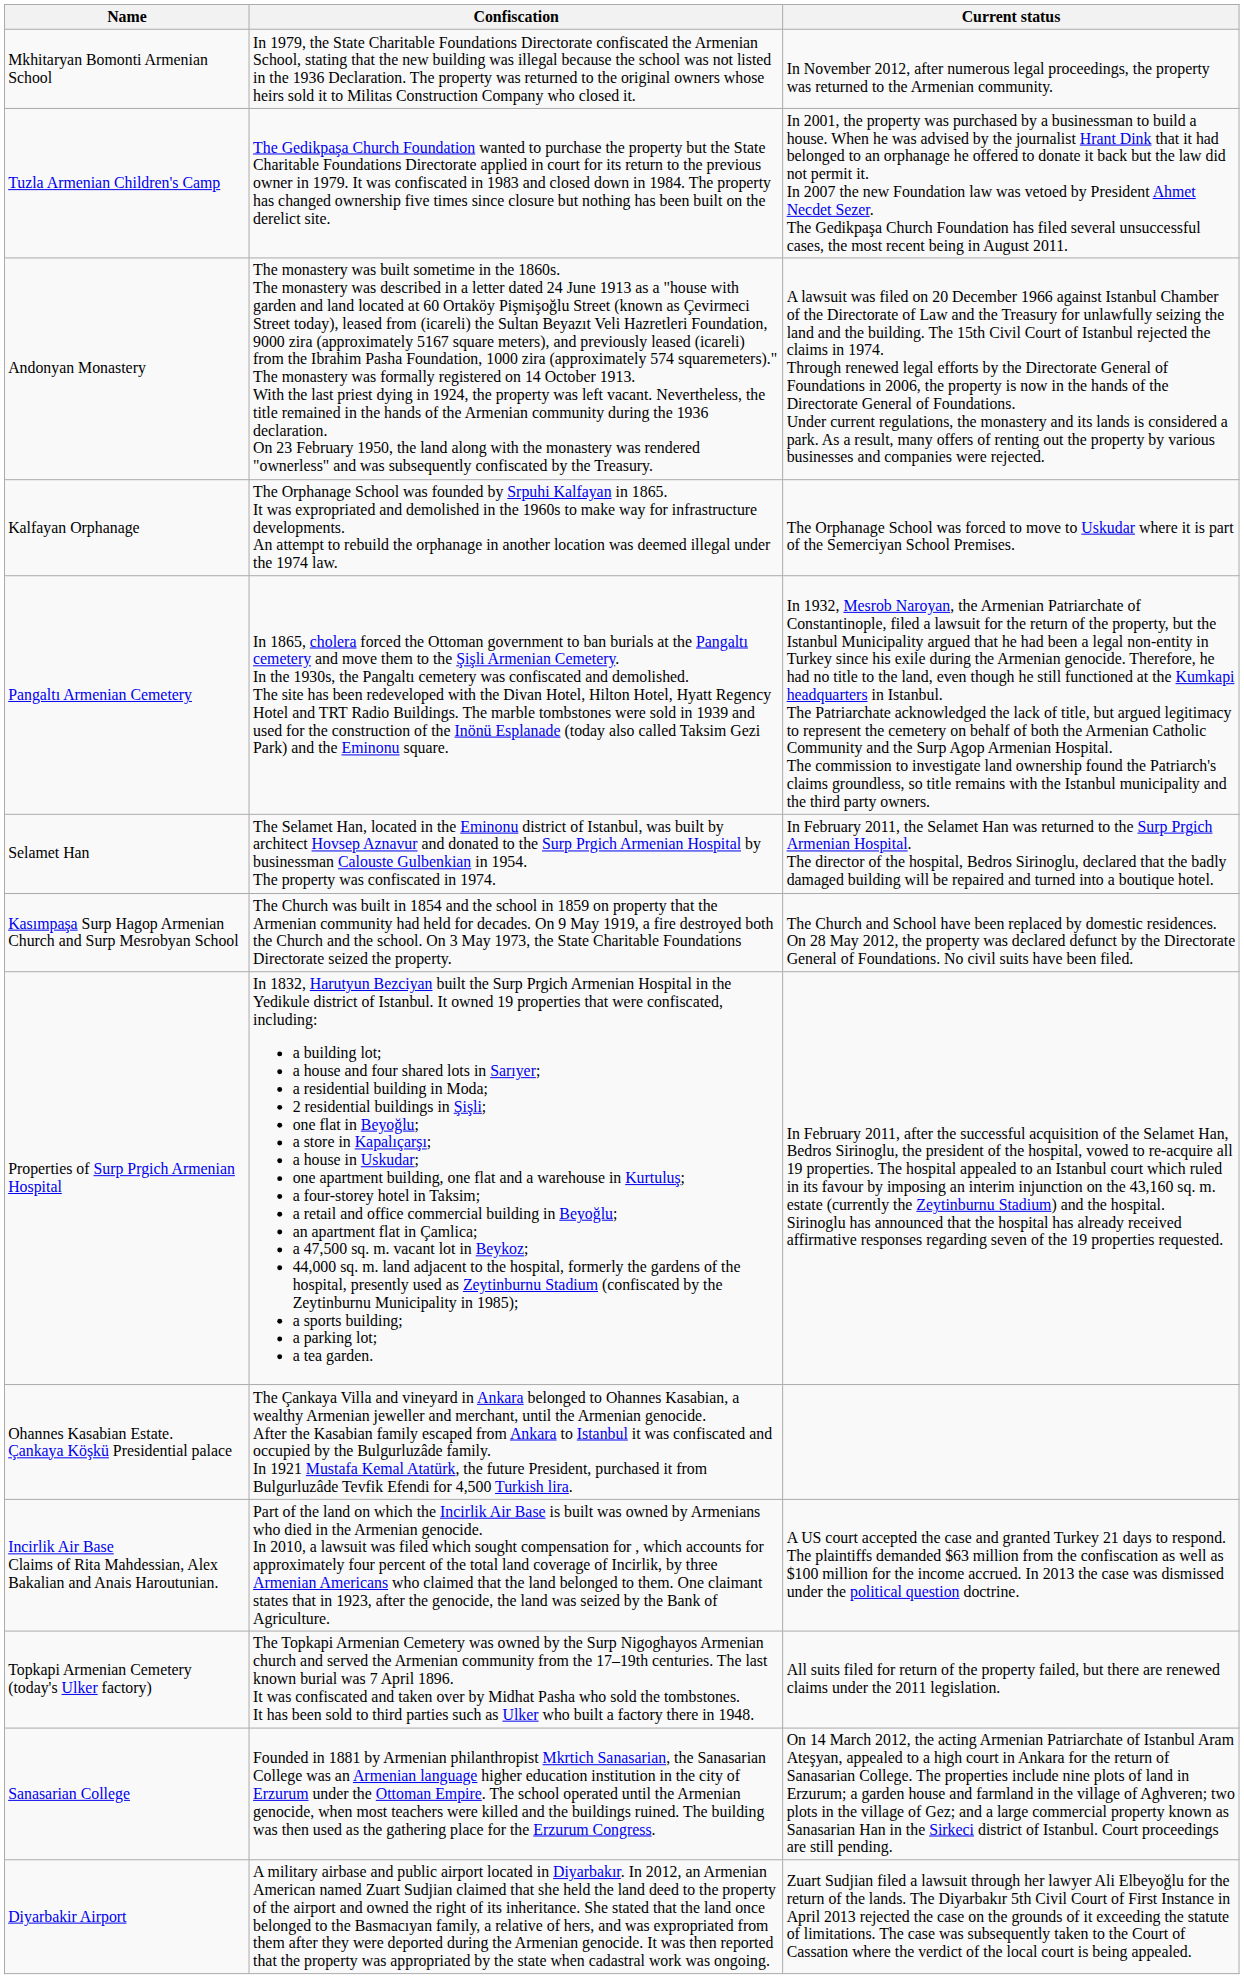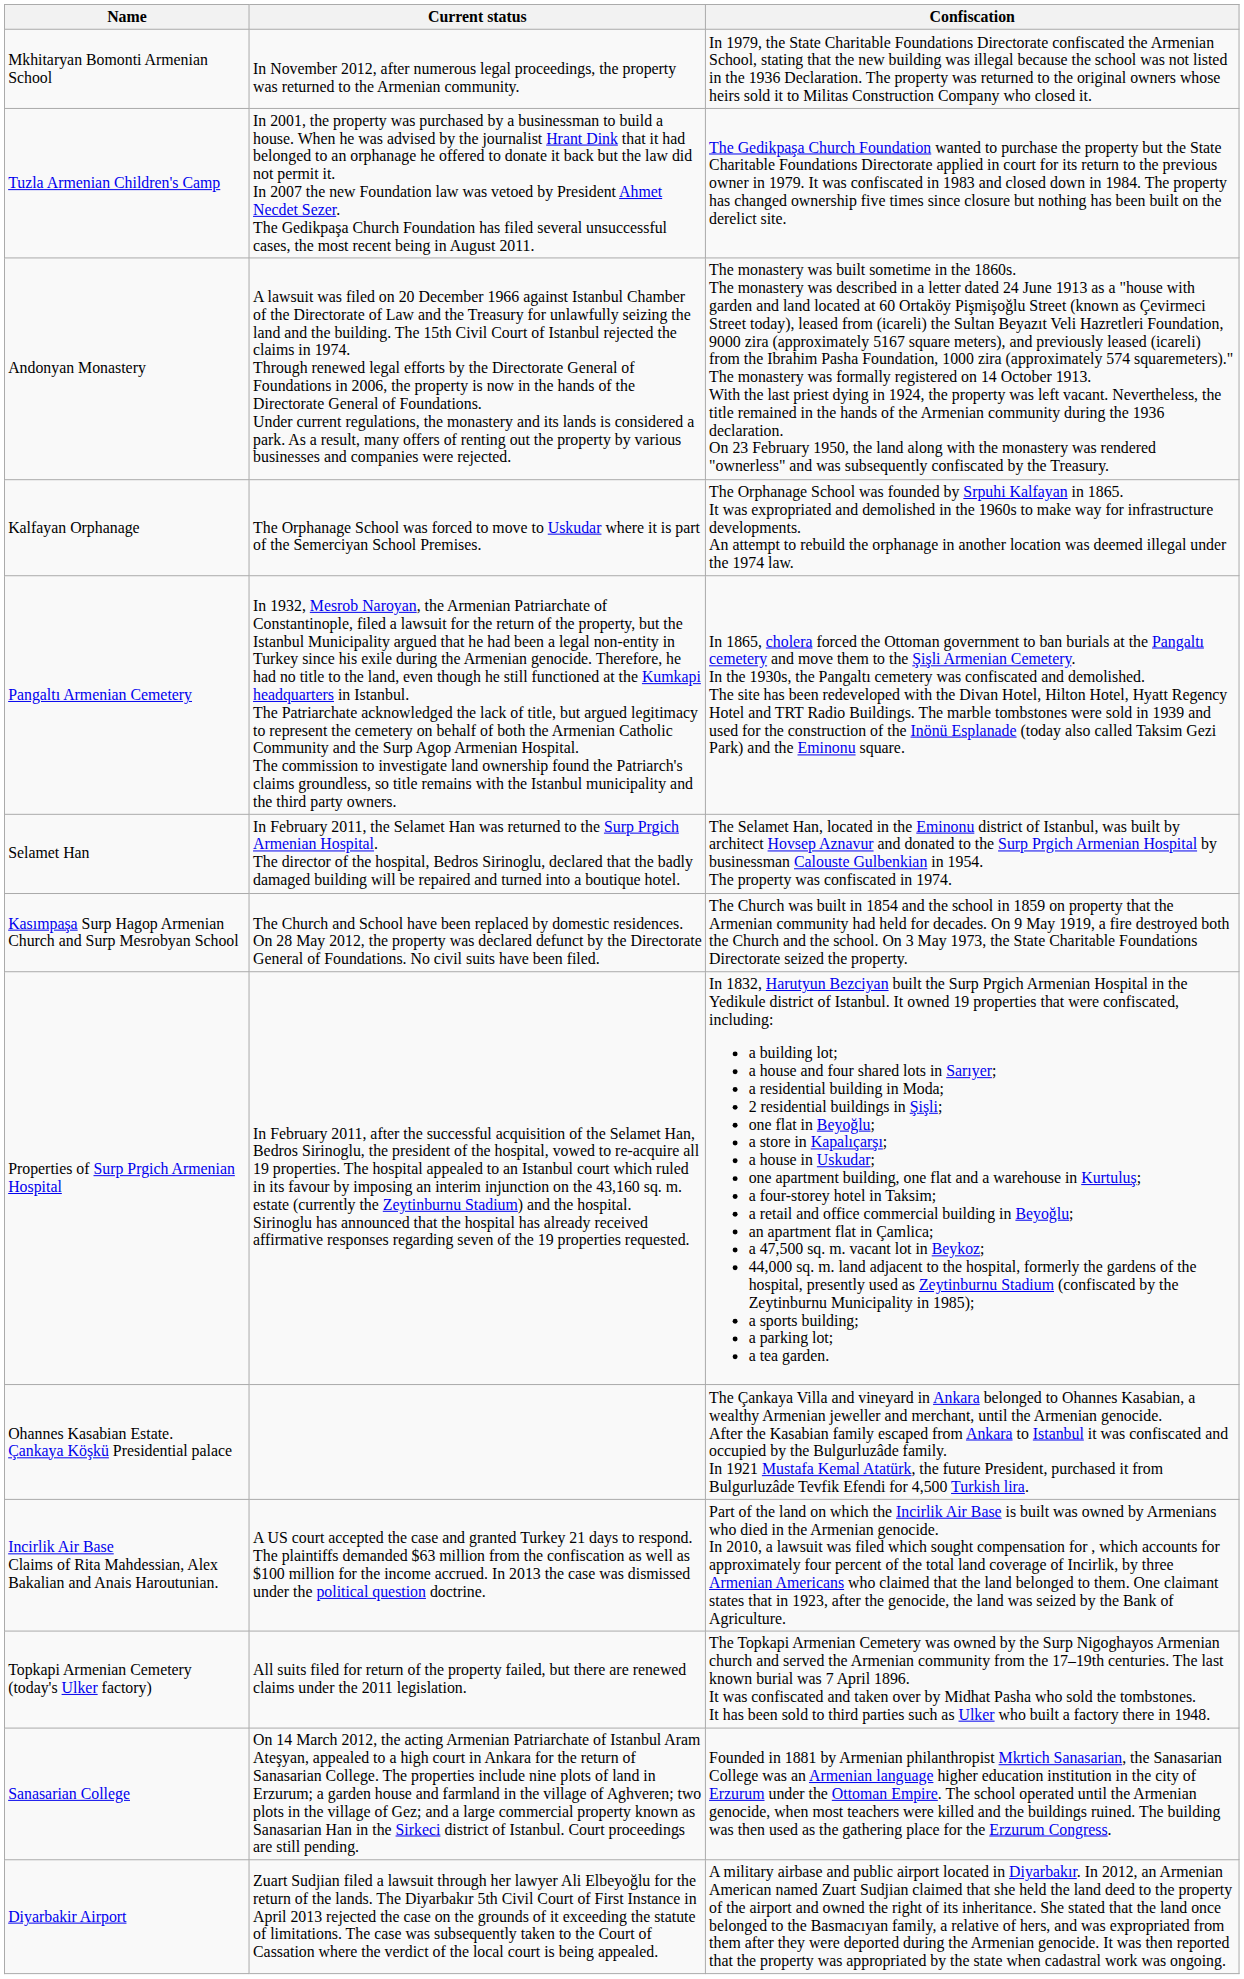columns swapped: (516, 17) <-> (1011, 17)
